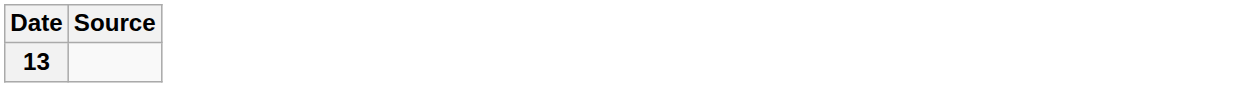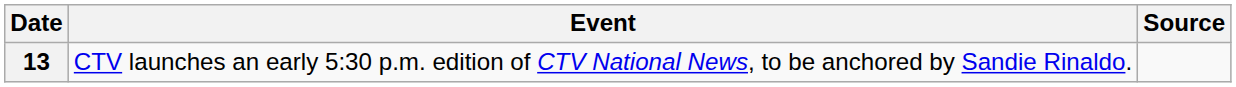+ column: (603, 23)
